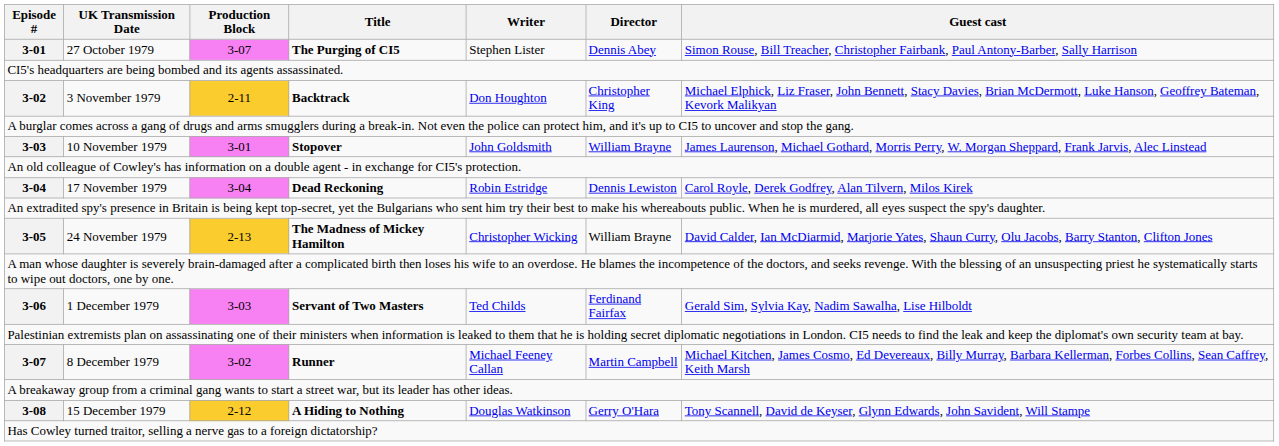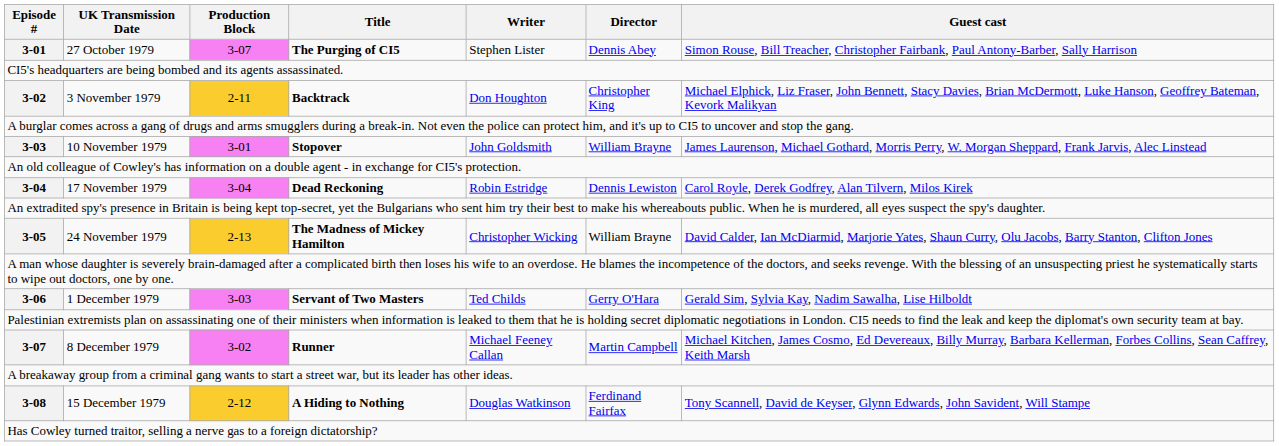(615, 306) Ferdinand Fairfax -> (624, 299) Gerry O'Hara
(624, 410) Gerry O'Hara -> (615, 403) Ferdinand Fairfax
